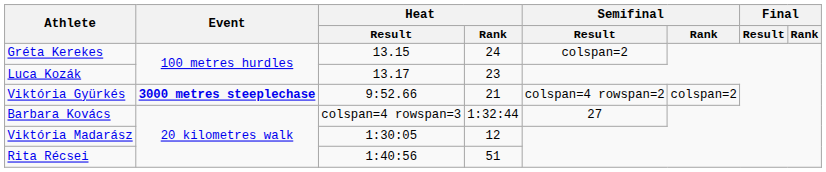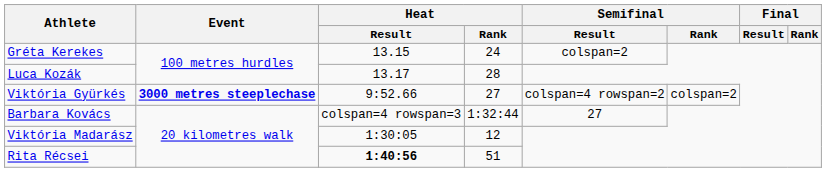(493, 74) 23 -> (493, 74) 28
(493, 95) 21 -> (493, 95) 27
(391, 157) normal -> (391, 157) bold
